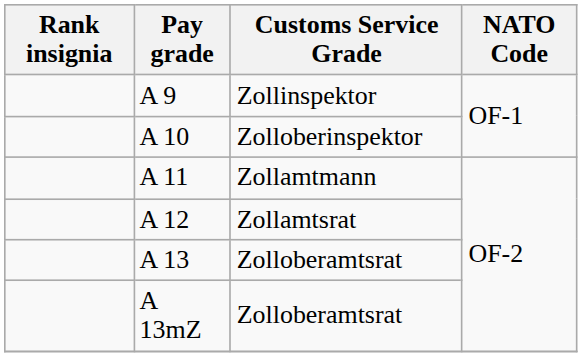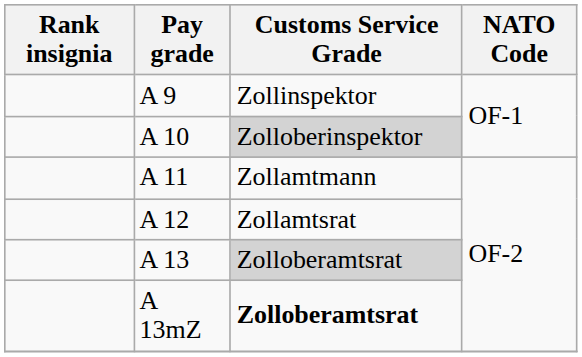(330, 136) no background -> (330, 136) lightgrey background
(320, 259) no background -> (320, 259) lightgrey background
(320, 315) normal -> (327, 315) bold
